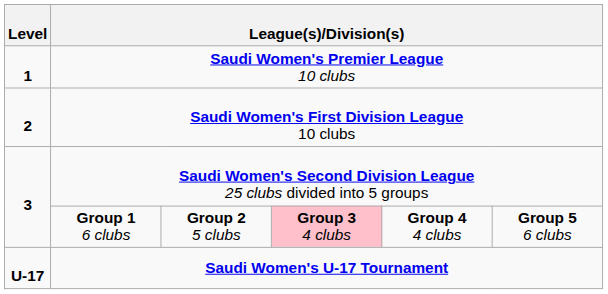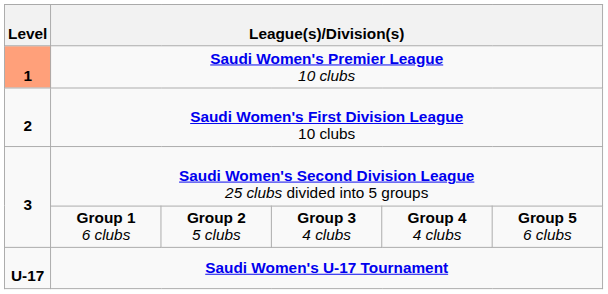(28, 75) no background -> (28, 75) lightsalmon background
(327, 226) pink background -> (327, 226) no background
